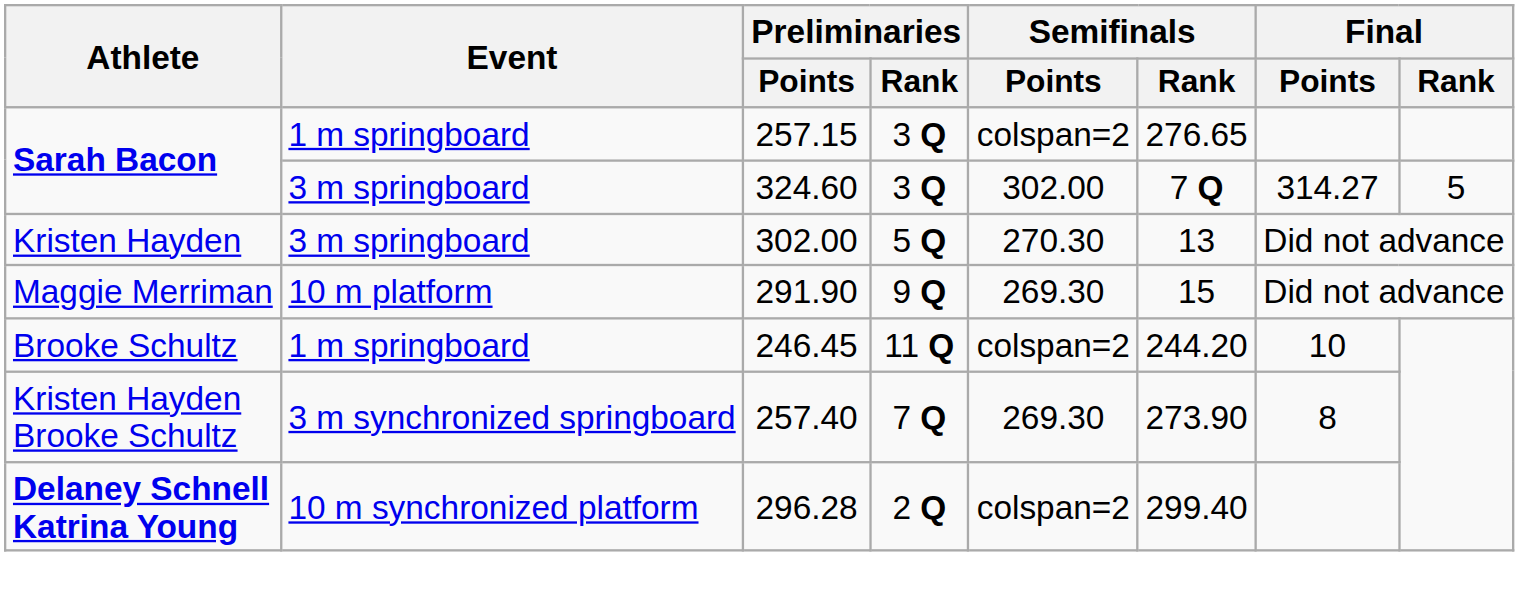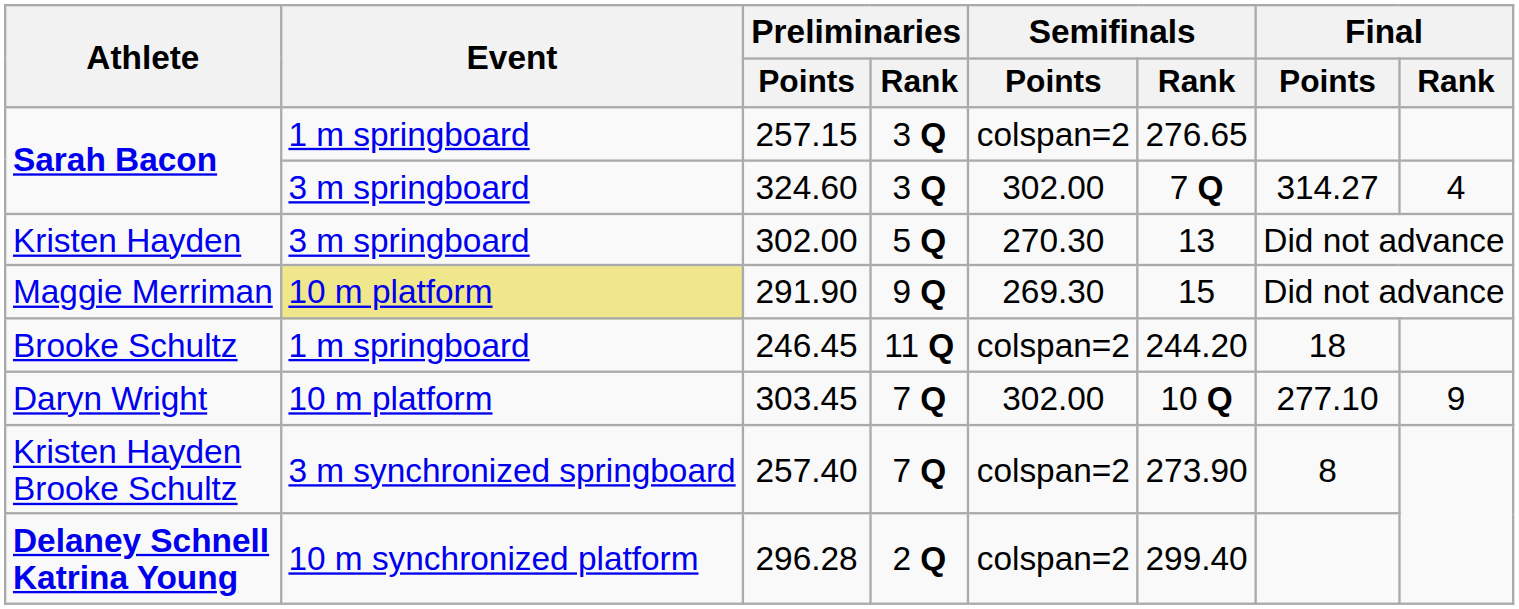(1456, 187) 5 -> (1456, 187) 4
(390, 293) no background -> (390, 293) khaki background
(1327, 346) 10 -> (1327, 346) 18
+ row: (807, 398)
(1053, 417) 269.30 -> (1053, 470) colspan=2
